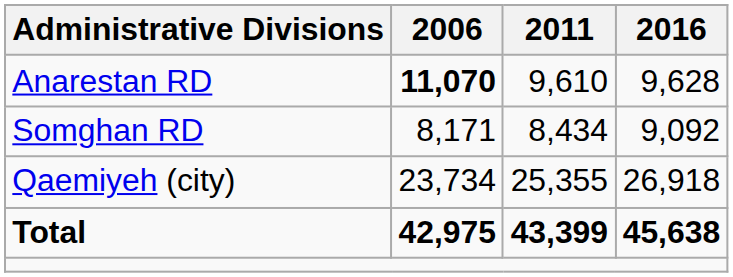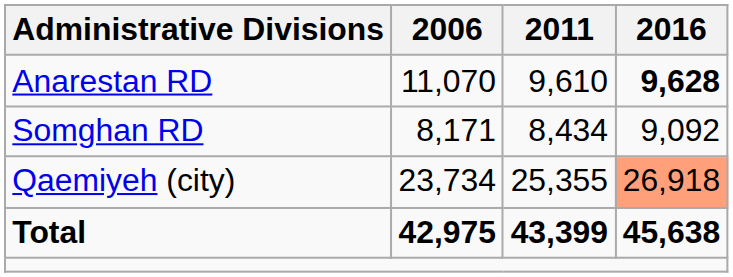(448, 80) bold -> (448, 80) normal
(680, 80) normal -> (680, 80) bold
(671, 181) no background -> (671, 181) lightsalmon background
